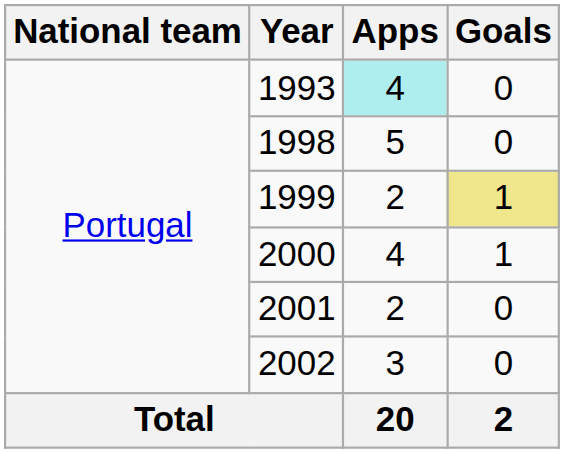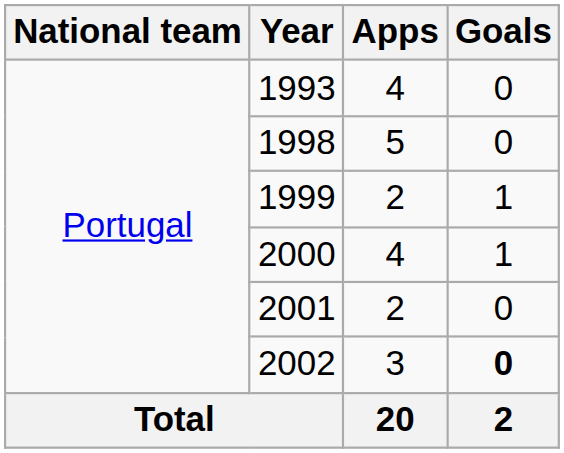(395, 87) paleturquoise background -> (395, 87) no background
(503, 198) khaki background -> (503, 198) no background
(503, 364) normal -> (503, 364) bold
